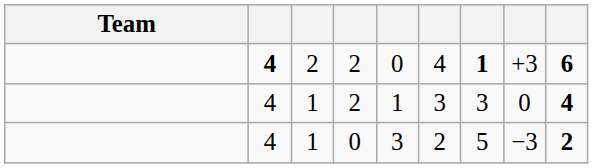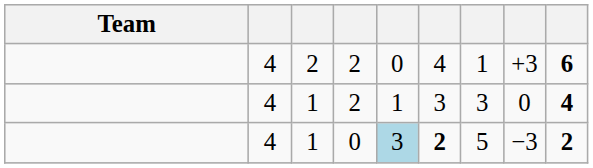(270, 63) bold -> (270, 63) normal
(482, 63) bold -> (482, 63) normal
(397, 142) no background -> (397, 142) lightblue background
(440, 142) normal -> (440, 142) bold
